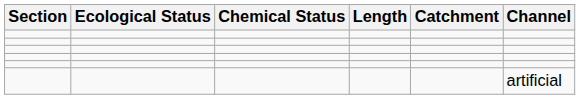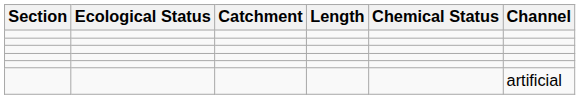columns swapped: (282, 17) <-> (457, 17)
